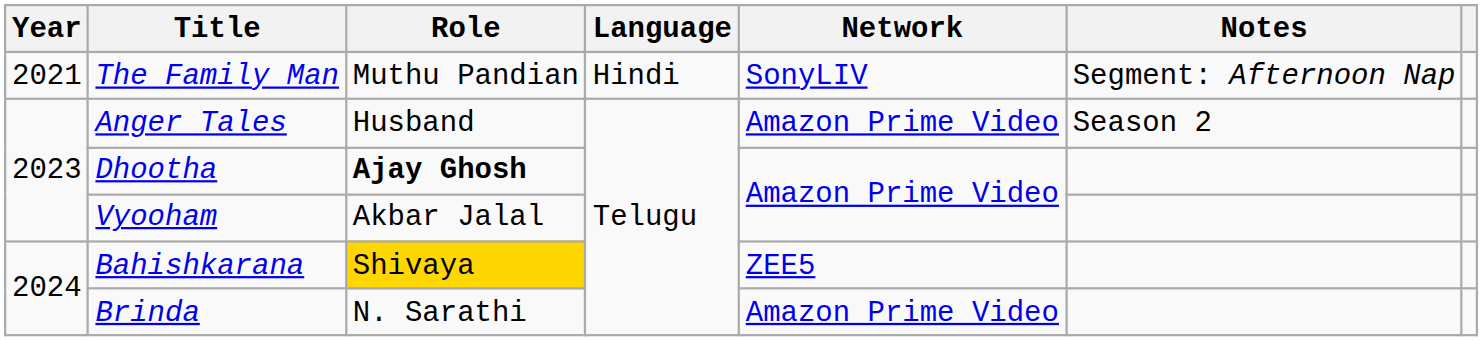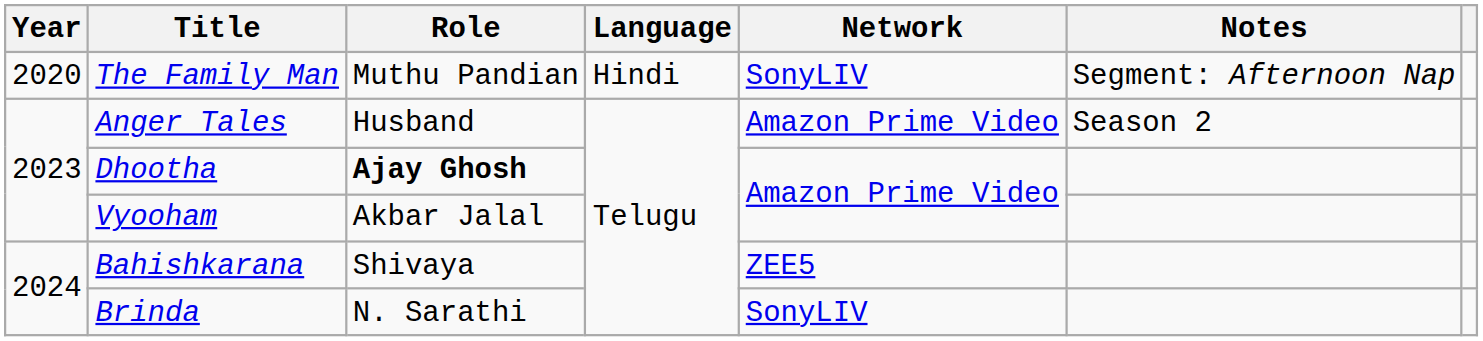(47, 76) 2021 -> (47, 76) 2020
(414, 265) gold background -> (414, 265) no background
(902, 312) Amazon Prime Video -> (807, 312) SonyLIV
